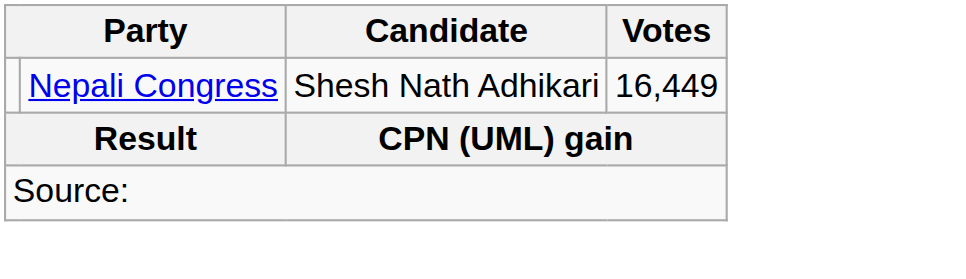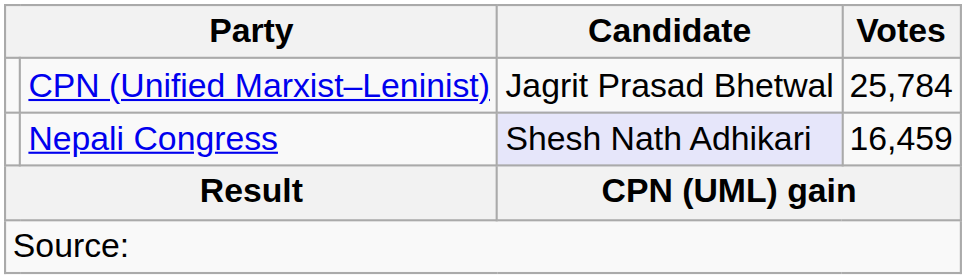+ row: (259, 84)
(446, 84) no background -> (658, 138) lavender background
(667, 84) 16,449 -> (901, 138) 16,459
